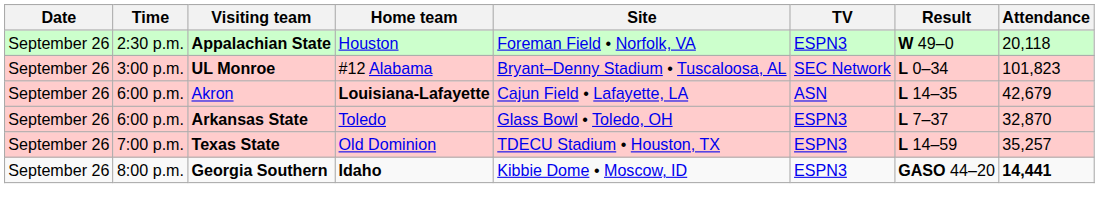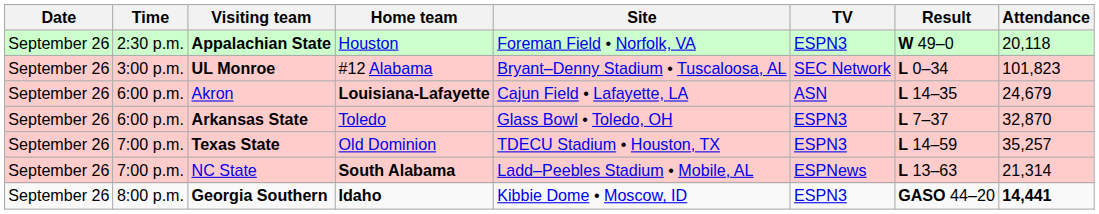(1027, 94) 42,679 -> (1027, 94) 24,679
+ row: (224, 171)
